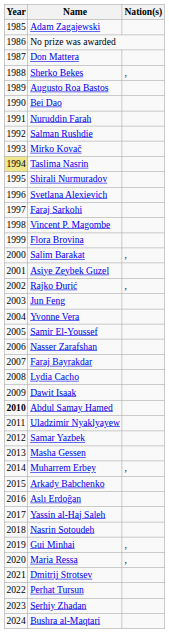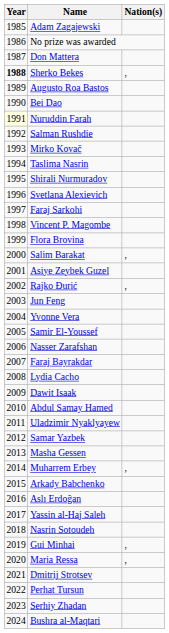(16, 73) normal -> (16, 73) bold
(16, 118) no background -> (16, 118) lightyellow background
(16, 164) khaki background -> (16, 164) no background
(16, 407) bold -> (16, 407) normal
